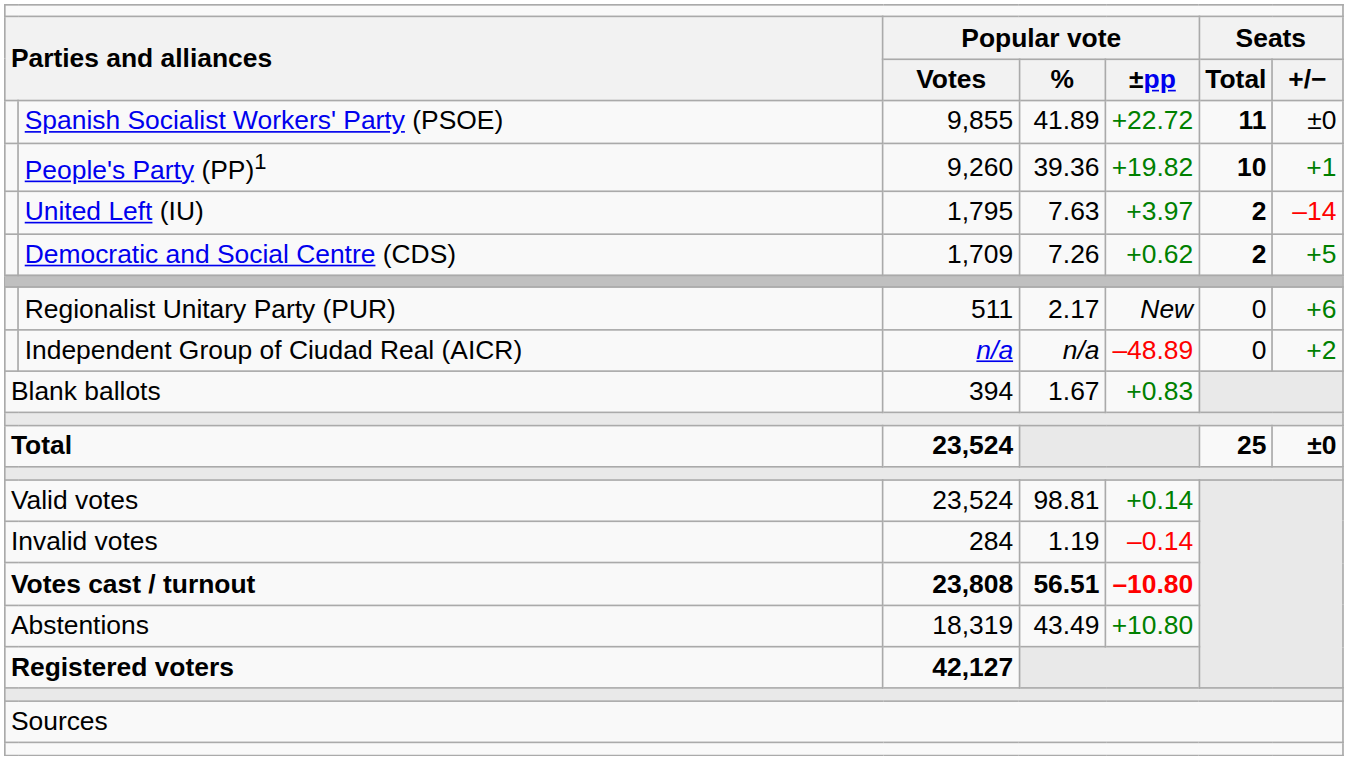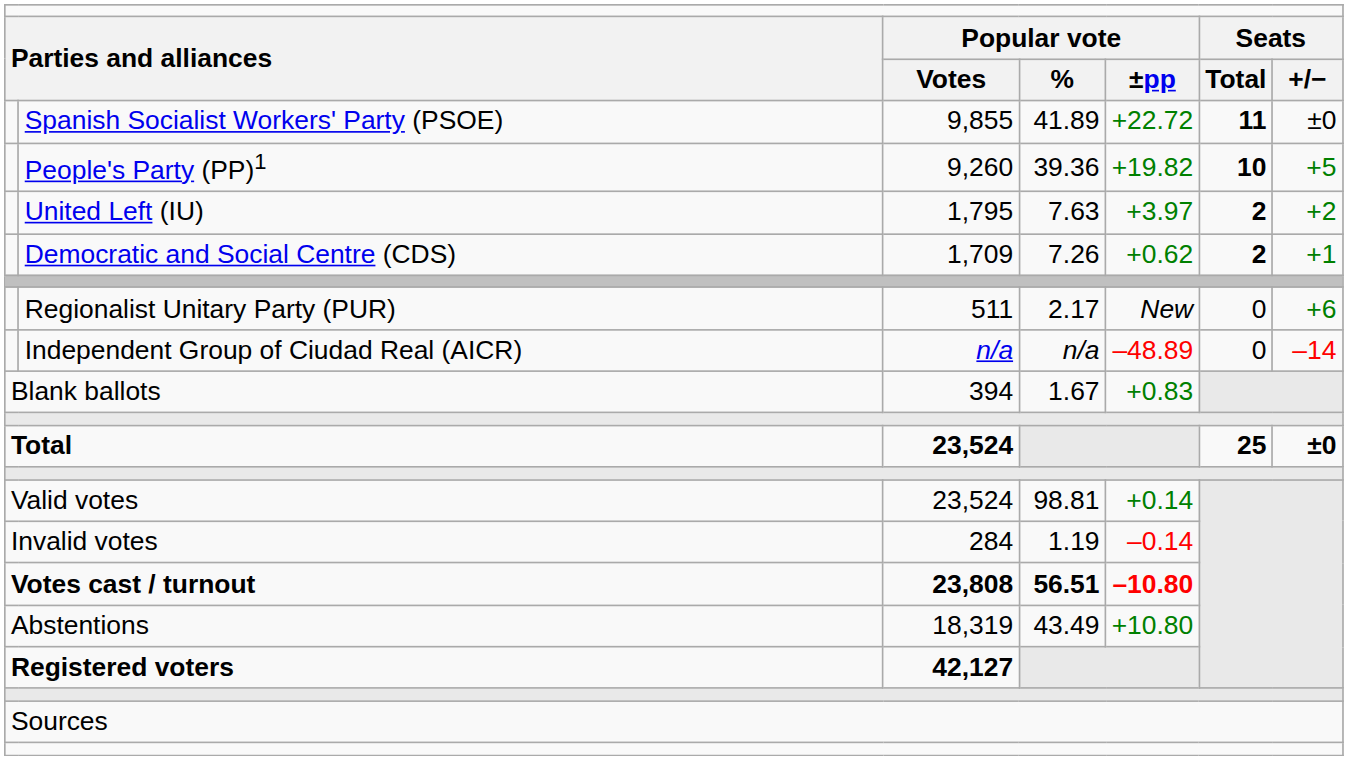(1321, 166) +1 -> (1321, 166) +5
(1314, 212) –14 -> (1321, 212) +2
(1321, 254) +5 -> (1321, 254) +1
(1321, 349) +2 -> (1314, 349) –14
